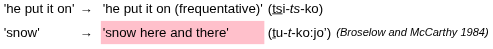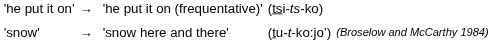(166, 32) pink background -> (166, 32) no background
